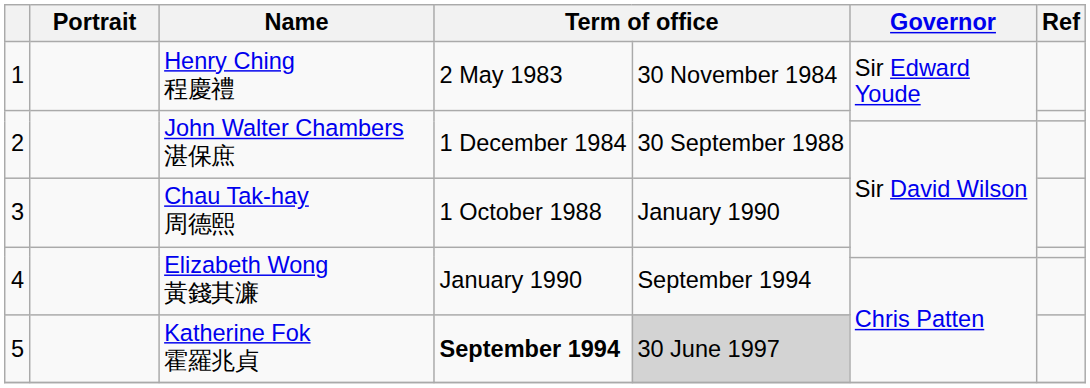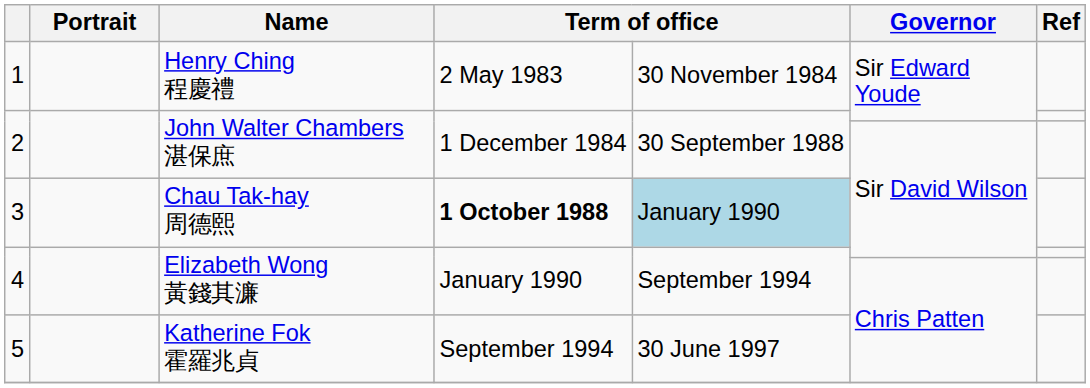(521, 212) normal -> (524, 212) bold
(709, 212) no background -> (709, 212) lightblue background
(530, 348) bold -> (527, 348) normal
(709, 348) lightgrey background -> (709, 348) no background
